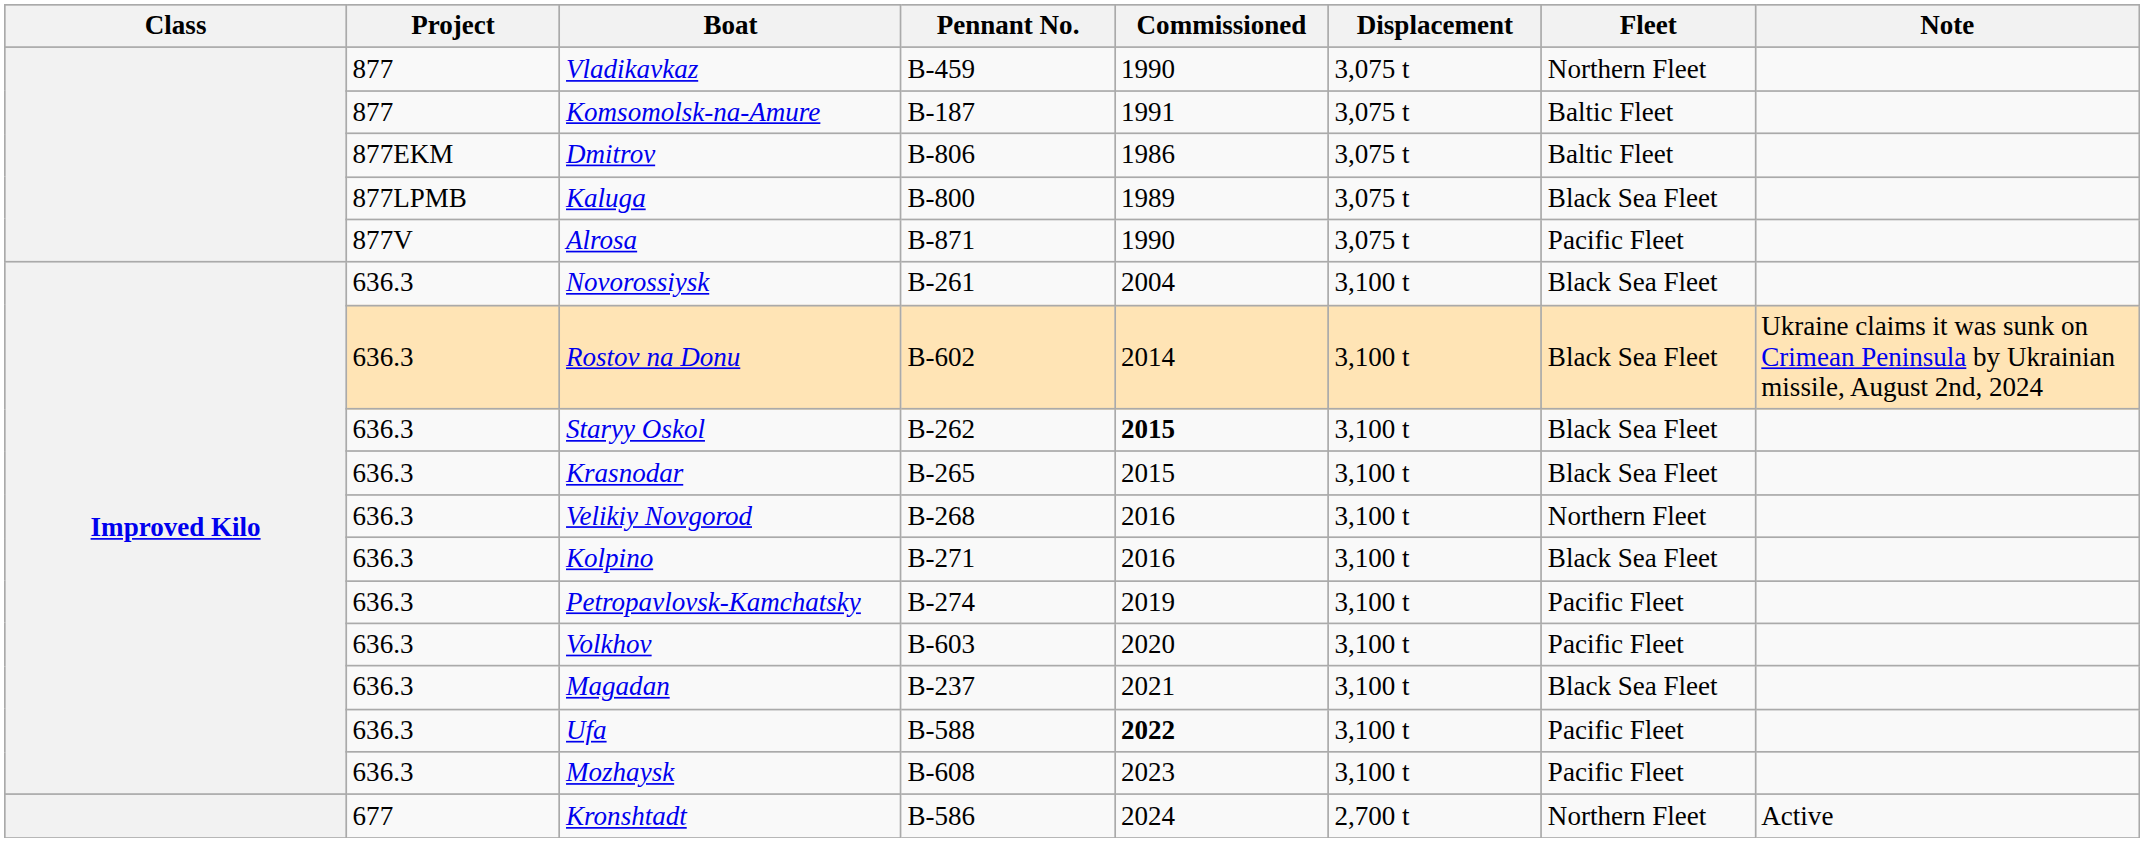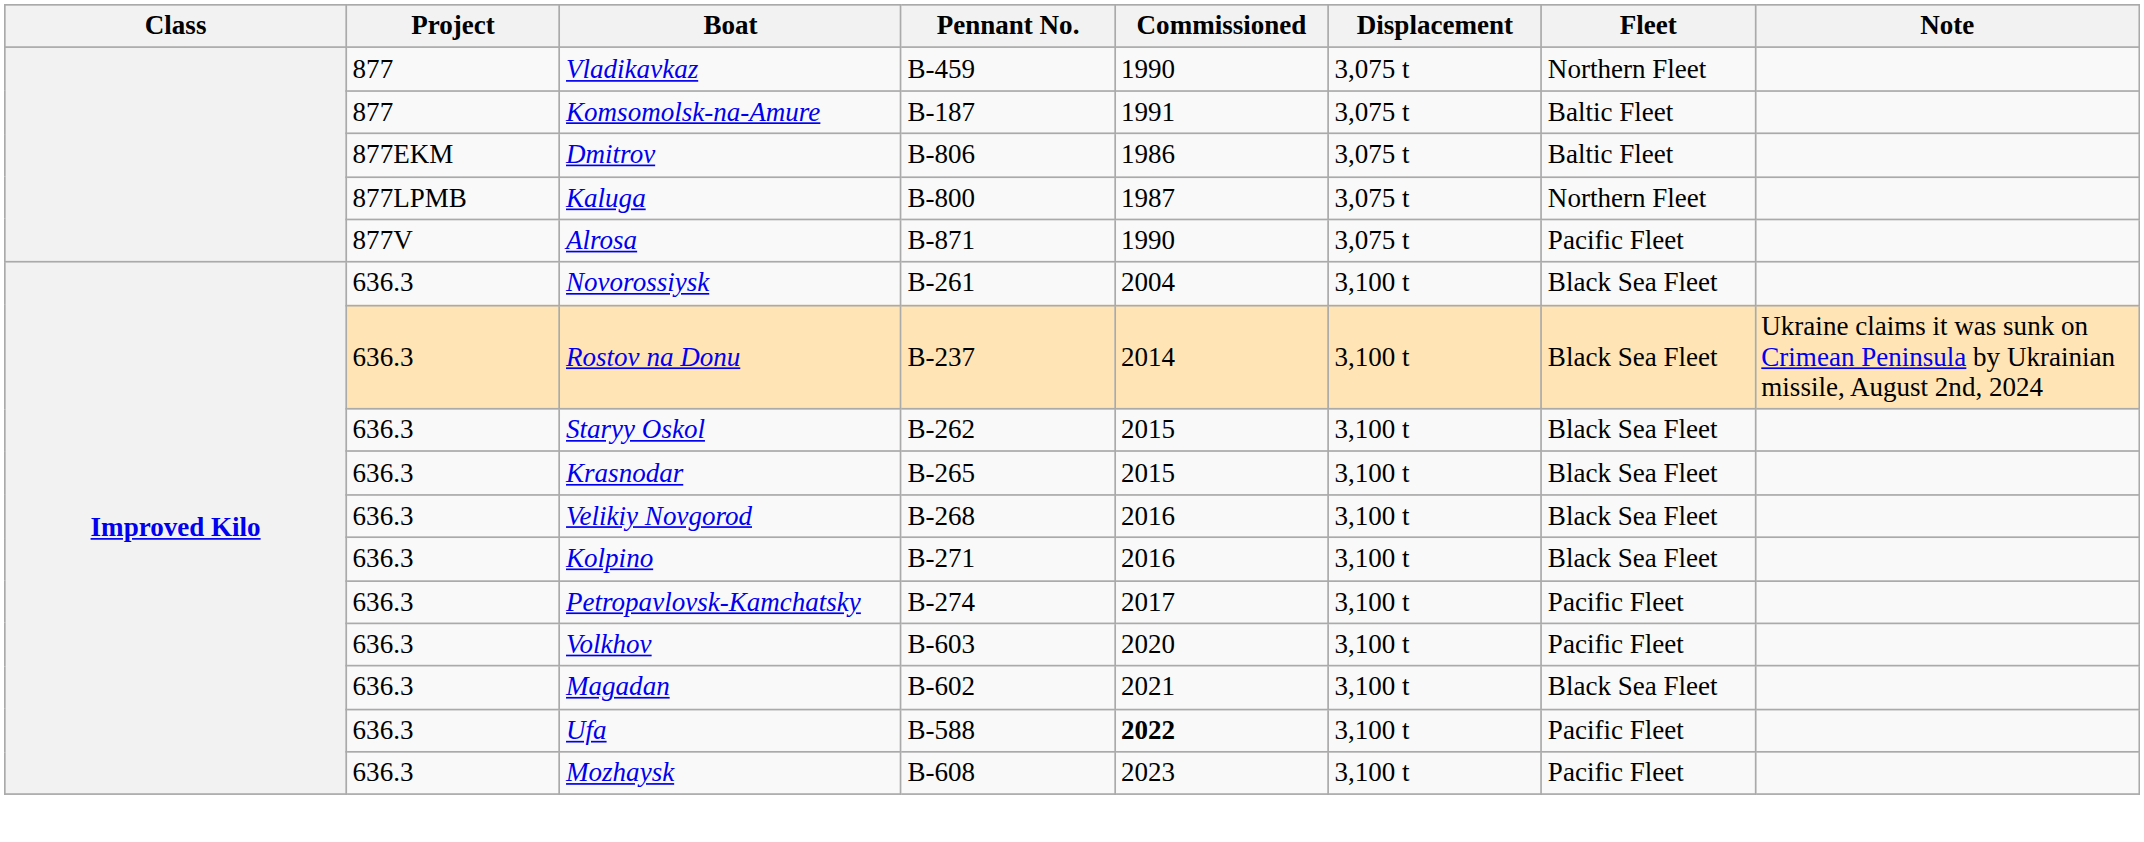(1148, 197) 1989 -> (1148, 197) 1987
(1633, 197) Black Sea Fleet -> (1627, 197) Northern Fleet
(941, 356) B-602 -> (941, 356) B-237
(1148, 429) bold -> (1148, 429) normal
(1627, 515) Northern Fleet -> (1633, 515) Black Sea Fleet
(1148, 601) 2019 -> (1148, 601) 2017
(941, 687) B-237 -> (941, 687) B-602
- row: (626, 815)
